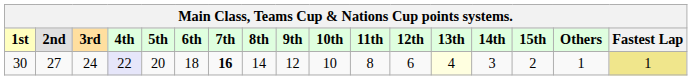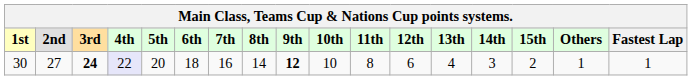(90, 63) normal -> (90, 63) bold
(225, 63) bold -> (225, 63) normal
(293, 63) normal -> (293, 63) bold
(451, 63) lightyellow background -> (451, 63) no background
(648, 63) khaki background -> (648, 63) no background
